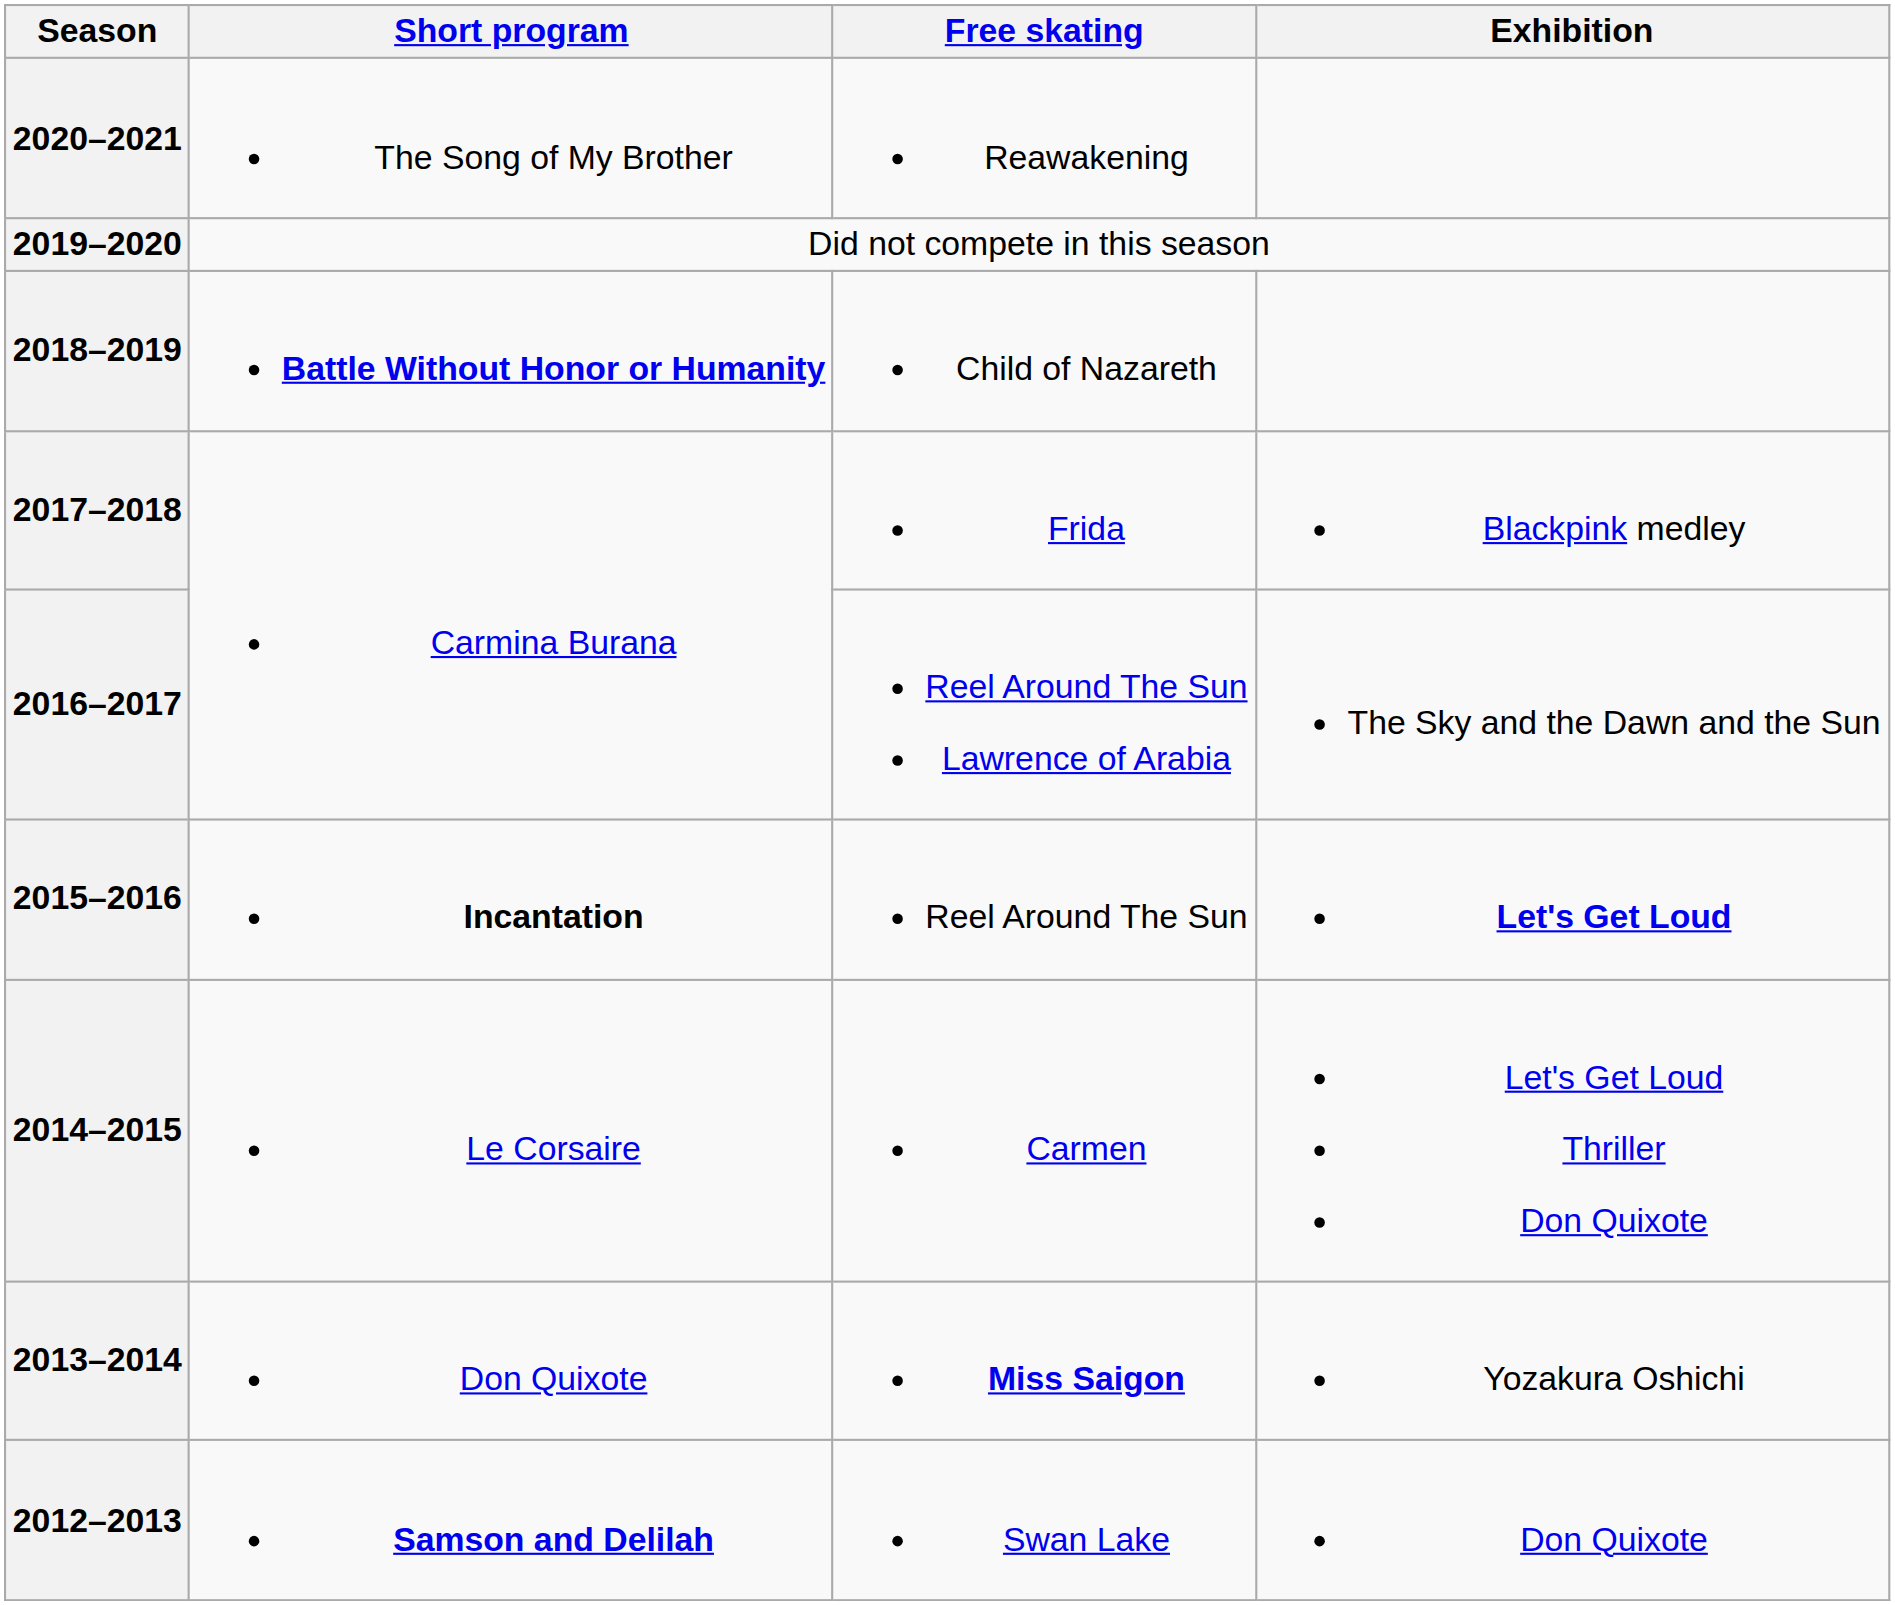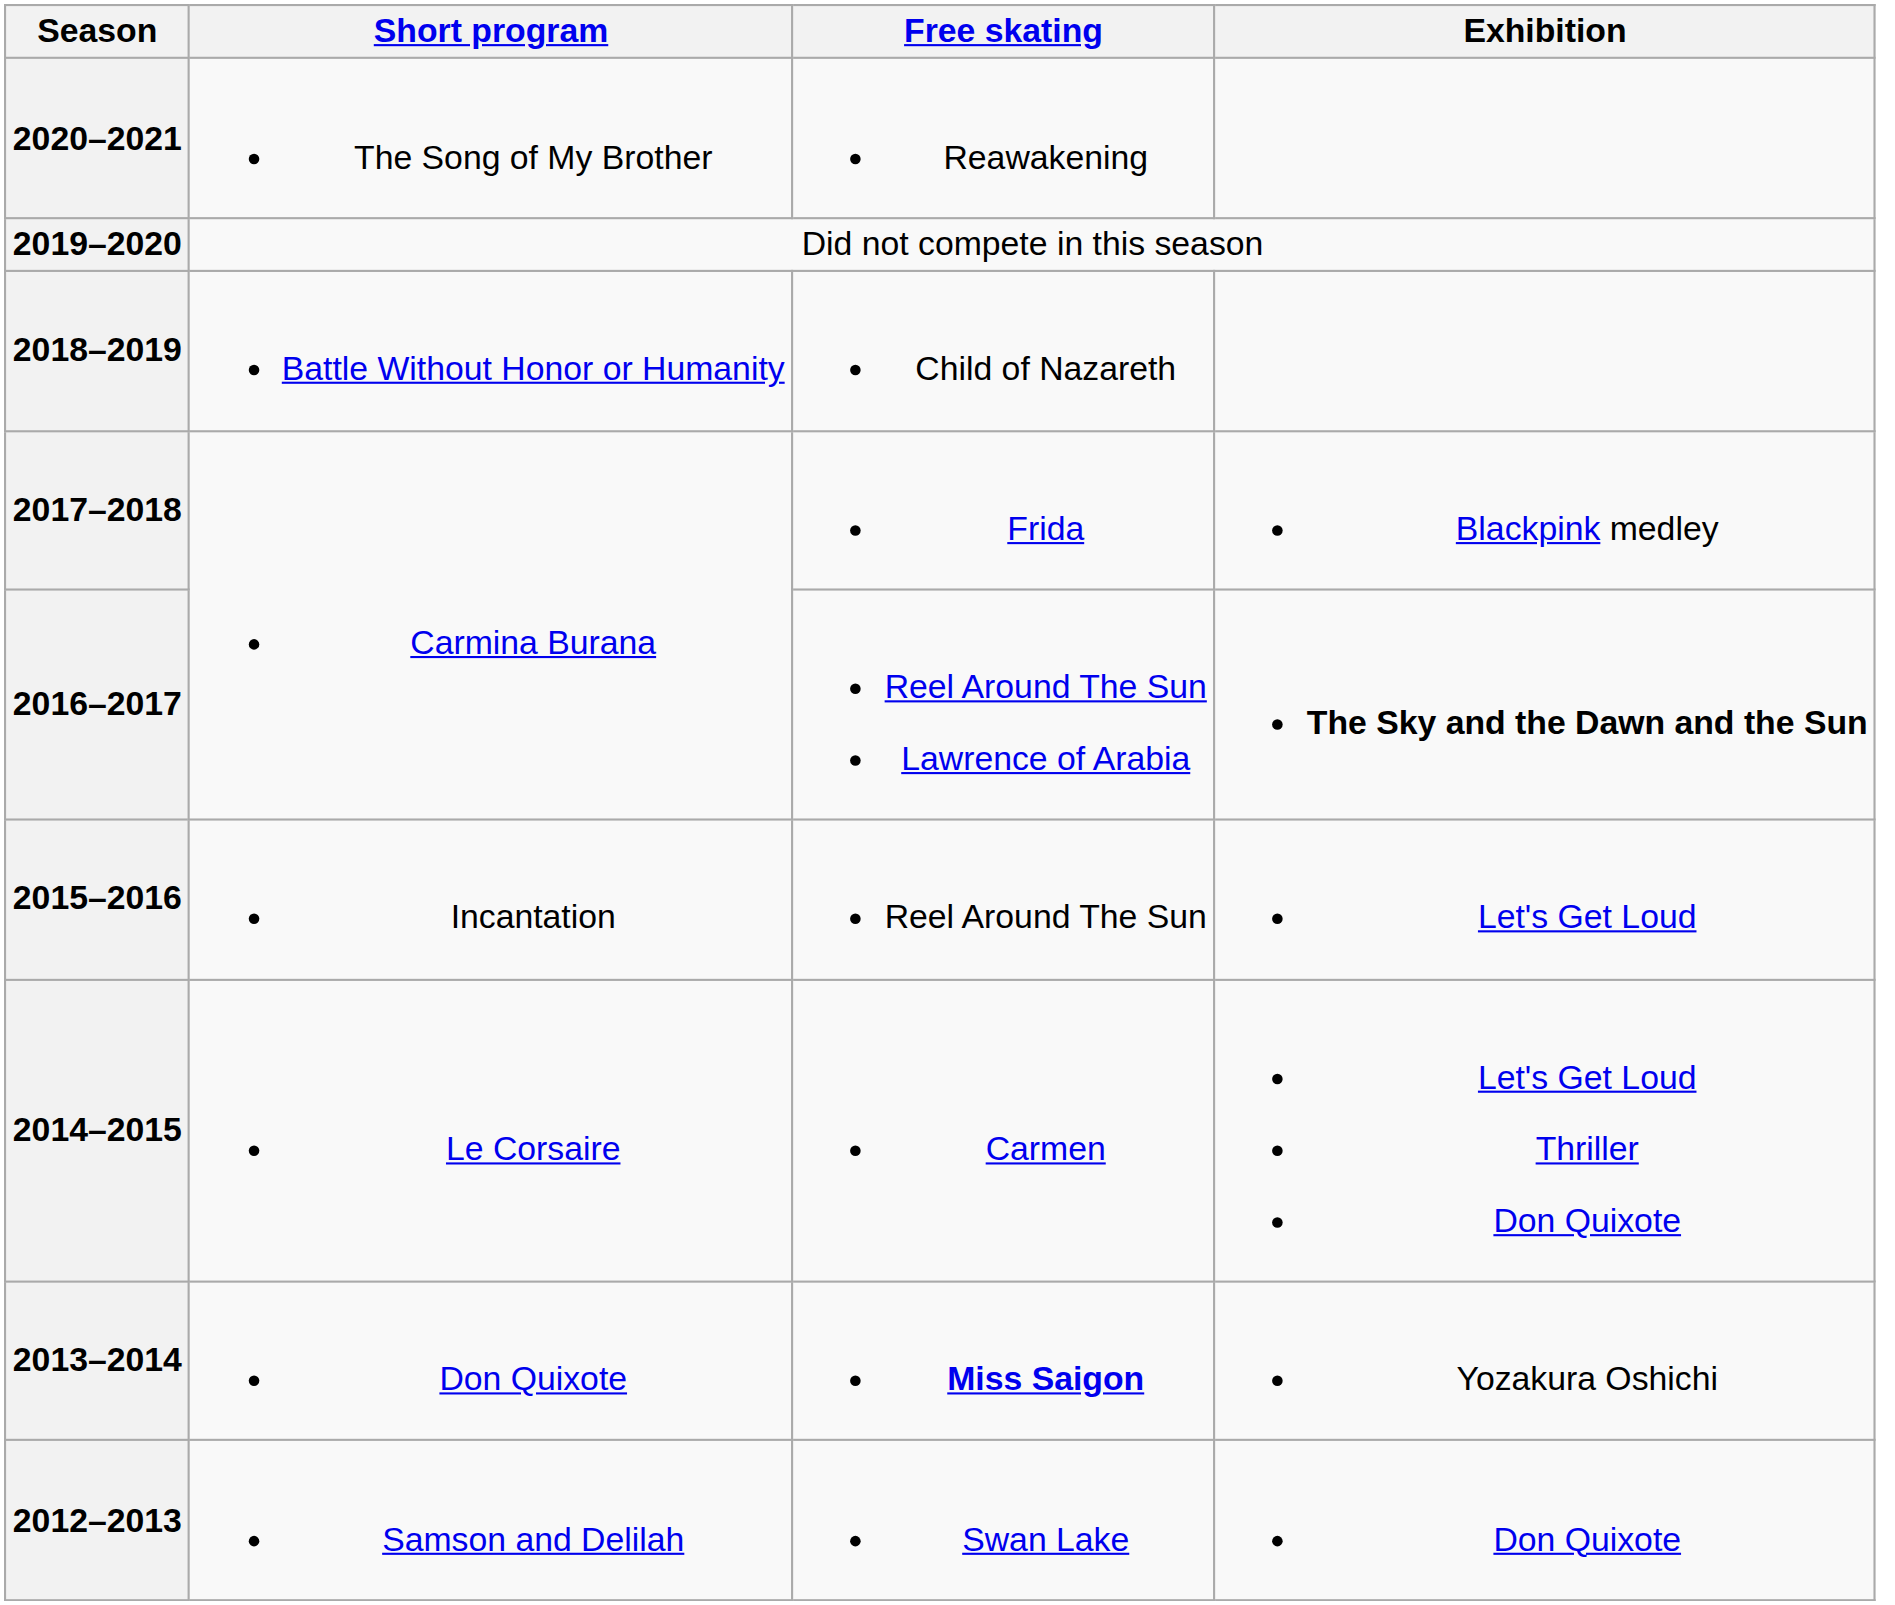(511, 370) bold -> (491, 370) normal
(1572, 724) normal -> (1545, 724) bold
(511, 919) bold -> (491, 919) normal
(1572, 919) bold -> (1545, 919) normal
(511, 1539) bold -> (491, 1539) normal
